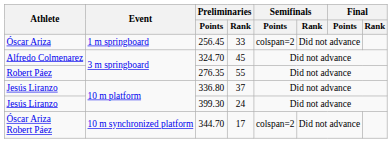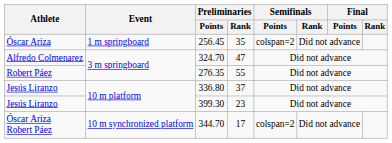(240, 42) 33 -> (240, 42) 35
(240, 58) 45 -> (240, 58) 47
(240, 104) 24 -> (240, 104) 23
